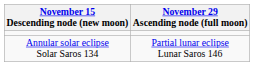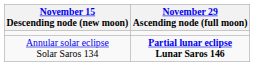(190, 48) normal -> (190, 48) bold
